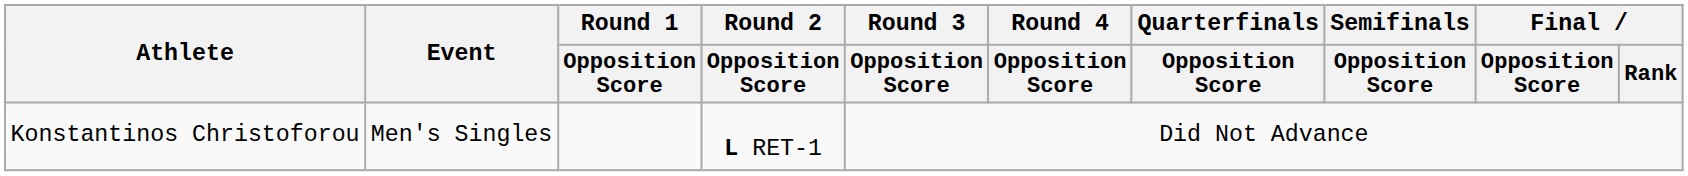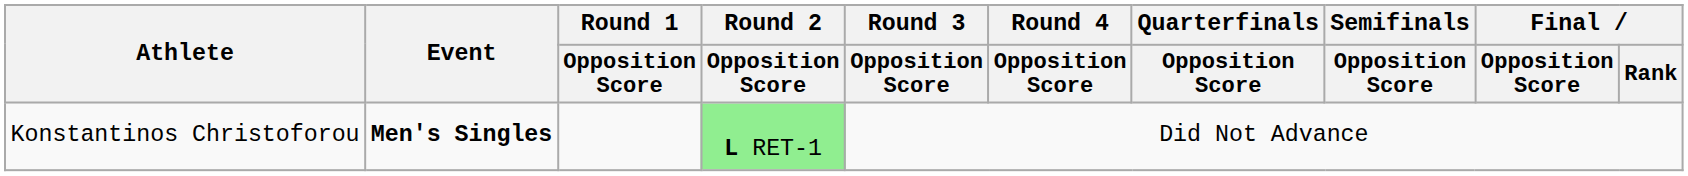(462, 136) normal -> (462, 136) bold
(773, 150) no background -> (773, 150) lightgreen background
